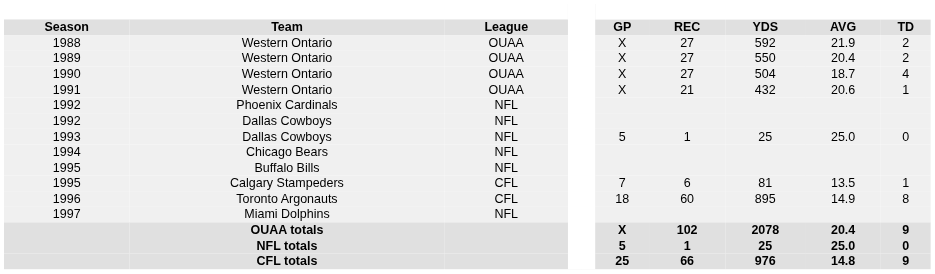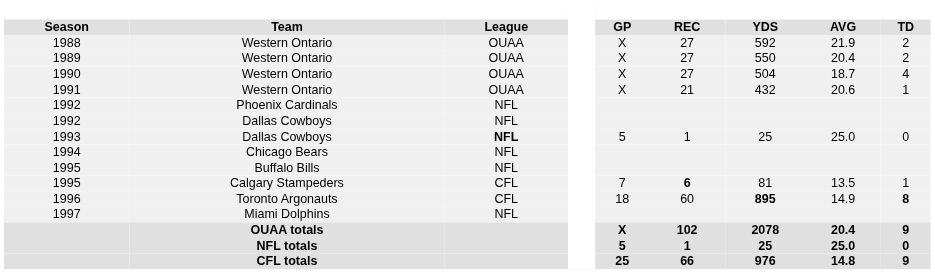(506, 136) normal -> (506, 136) bold
(687, 183) normal -> (687, 183) bold
(765, 199) normal -> (765, 199) bold
(906, 199) normal -> (906, 199) bold
